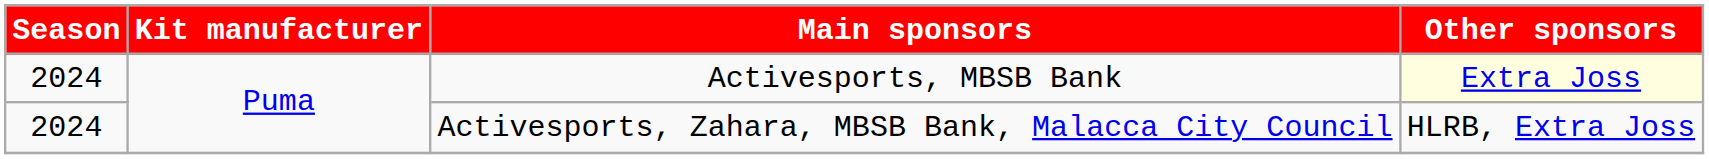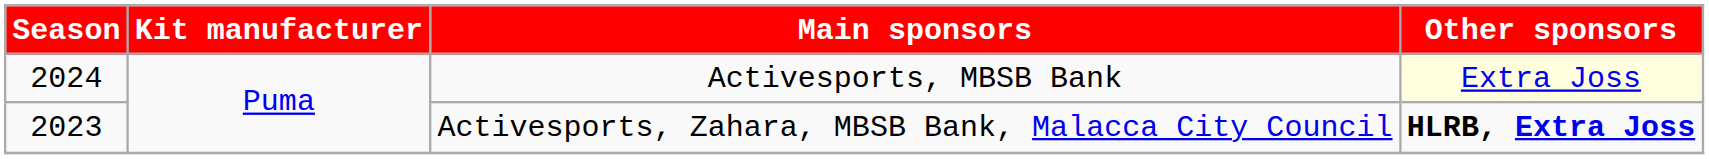(66, 128) 2024 -> (66, 128) 2023
(1551, 128) normal -> (1551, 128) bold
